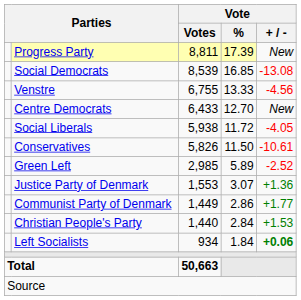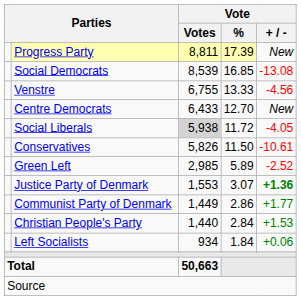(203, 128) no background -> (203, 128) lightgrey background
(278, 185) normal -> (278, 185) bold
(278, 242) bold -> (278, 242) normal
